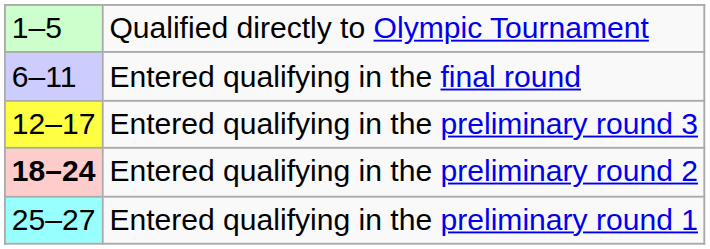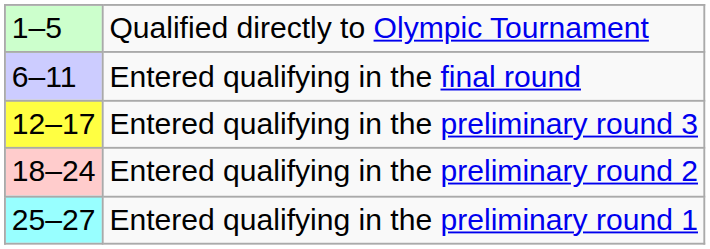(54, 171) bold -> (54, 171) normal
